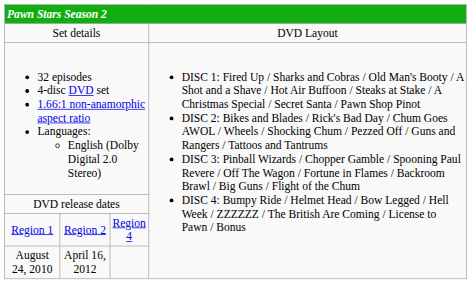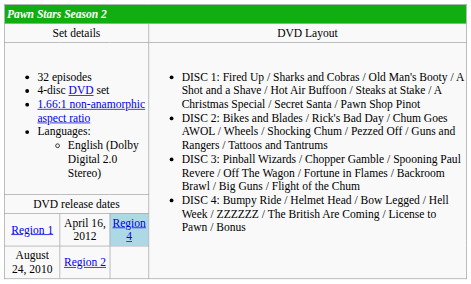(85, 229) Region 2 -> (85, 229) April 16, 2012
(129, 229) no background -> (129, 229) lightblue background
(85, 262) April 16, 2012 -> (85, 262) Region 2
